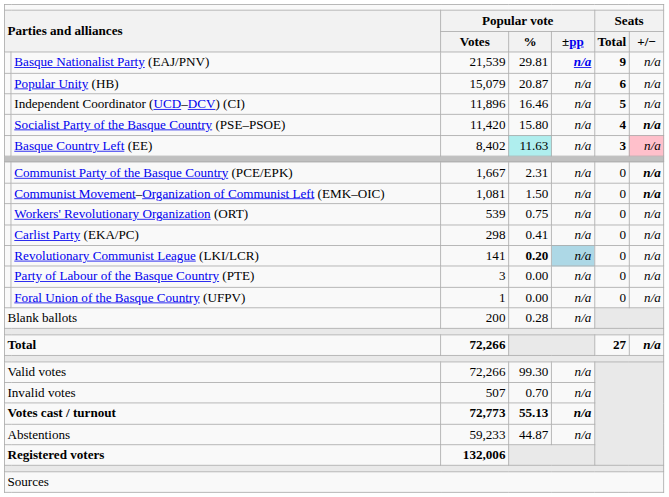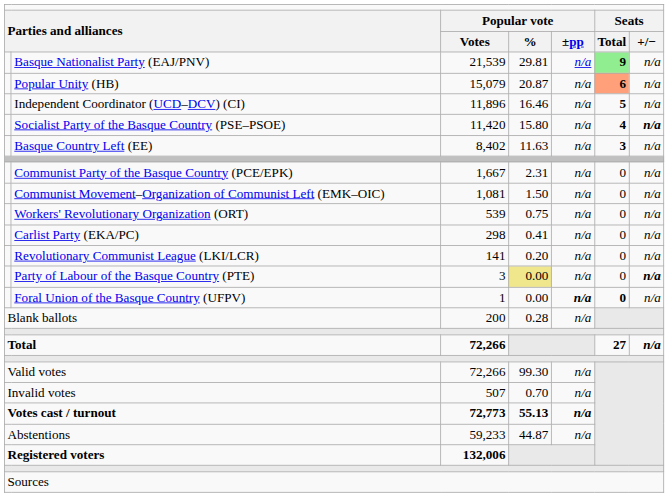(583, 62) bold -> (583, 62) normal
(623, 62) no background -> (623, 62) lightgreen background
(623, 83) no background -> (623, 83) lightsalmon background
(534, 145) paleturquoise background -> (534, 145) no background
(652, 145) pink background -> (652, 145) no background
(652, 172) bold -> (652, 172) normal
(652, 193) bold -> (652, 193) normal
(537, 255) bold -> (537, 255) normal
(583, 255) lightblue background -> (583, 255) no background
(537, 276) no background -> (537, 276) khaki background
(652, 276) normal -> (652, 276) bold
(583, 297) normal -> (583, 297) bold
(623, 297) normal -> (623, 297) bold
